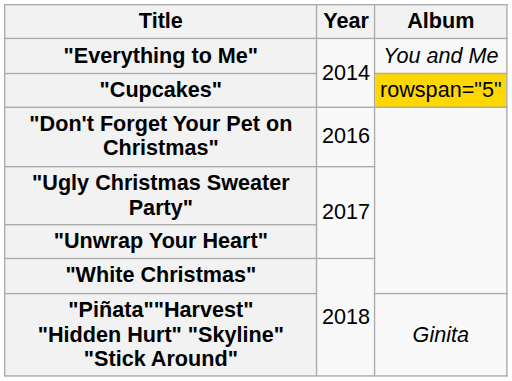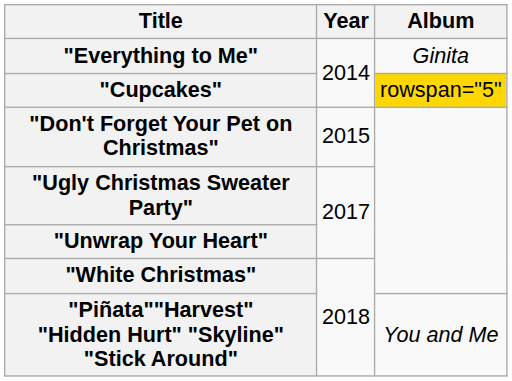(441, 55) You and Me -> (441, 55) Ginita
(346, 136) 2016 -> (346, 136) 2015
(441, 334) Ginita -> (441, 334) You and Me
